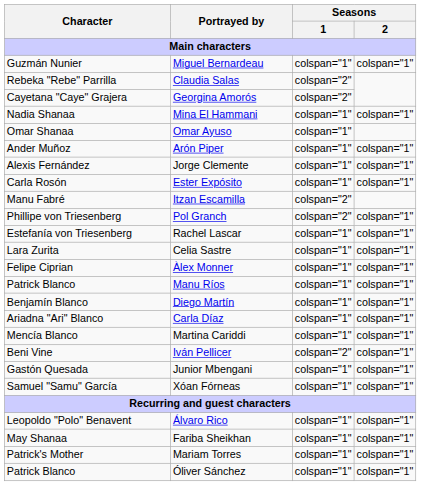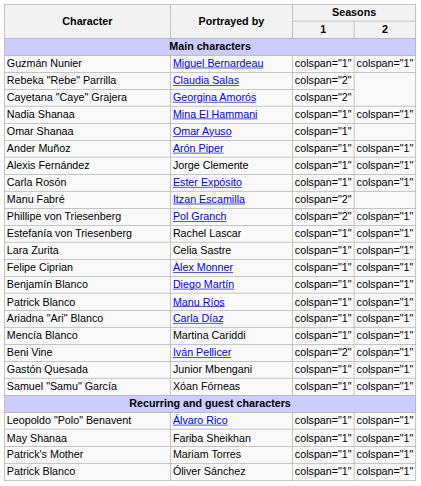rows swapped: (204, 302) <-> (199, 285)
